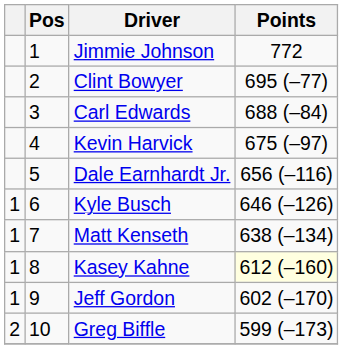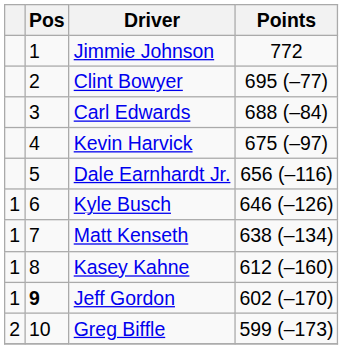(286, 267) lightyellow background -> (286, 267) no background
(34, 297) normal -> (34, 297) bold
